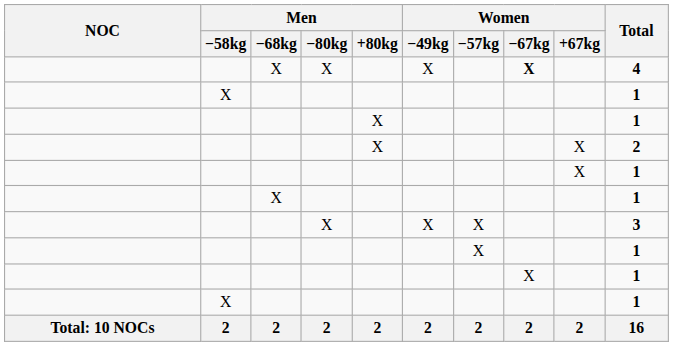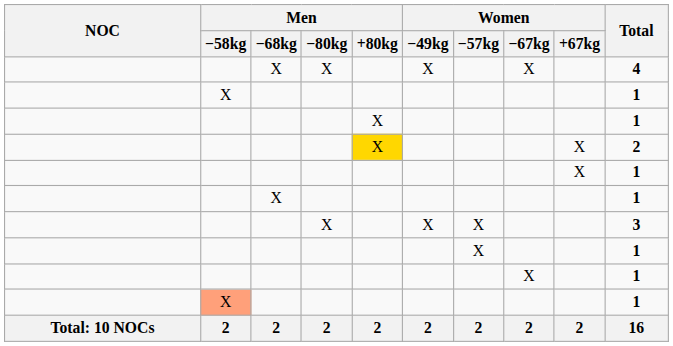(529, 69) bold -> (529, 69) normal
(377, 147) no background -> (377, 147) gold background
(226, 302) no background -> (226, 302) lightsalmon background
